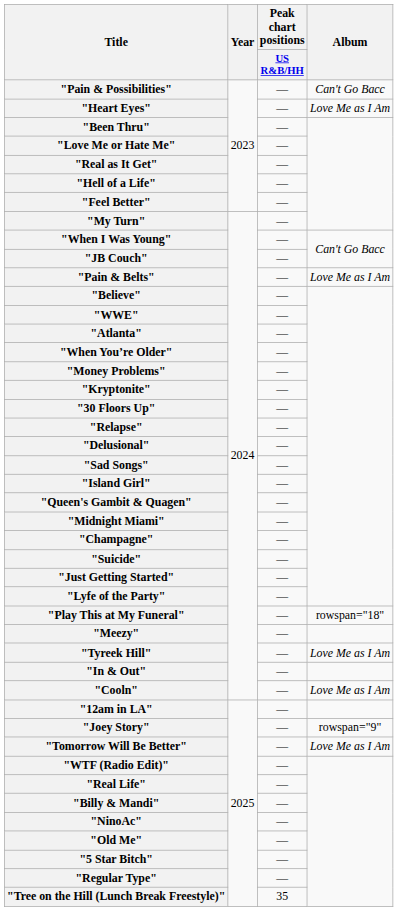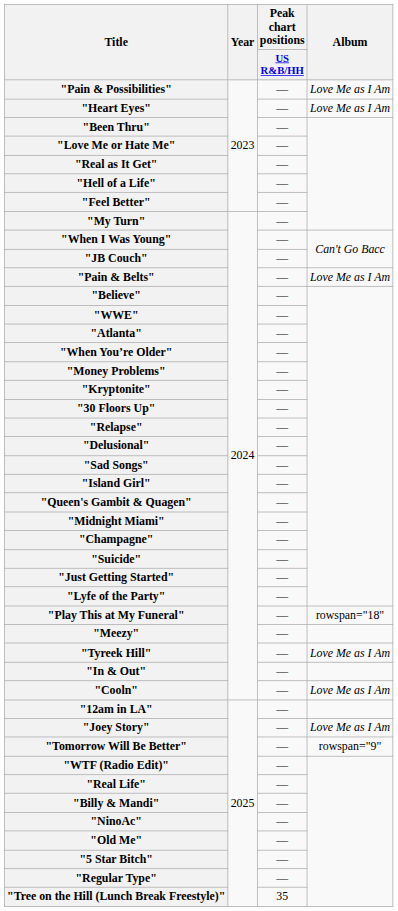(350, 89) Can't Go Bacc -> (350, 89) Love Me as I Am
(350, 727) rowspan="9" -> (350, 727) Love Me as I Am
(350, 746) Love Me as I Am -> (350, 746) rowspan="9"
